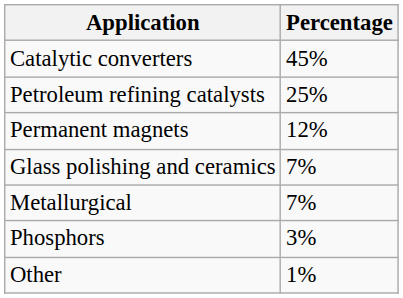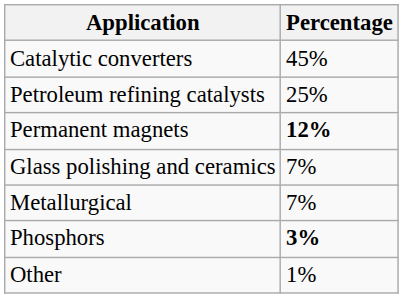(307, 130) normal -> (309, 130) bold
(301, 238) normal -> (303, 238) bold
